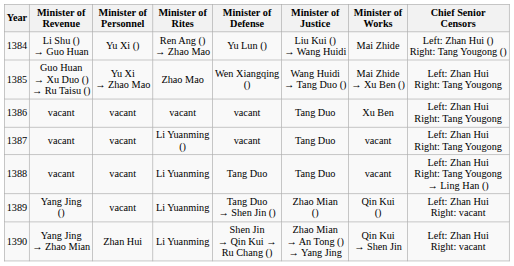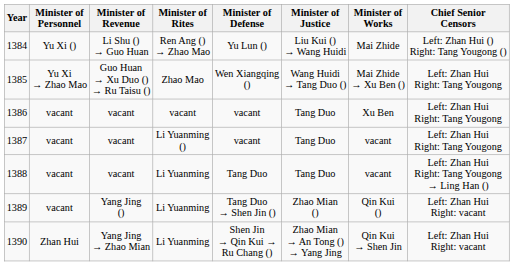columns swapped: (123, 18) <-> (61, 18)
